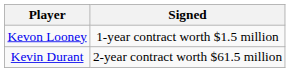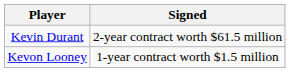rows swapped: (47, 57) <-> (47, 36)
